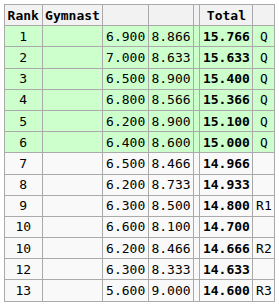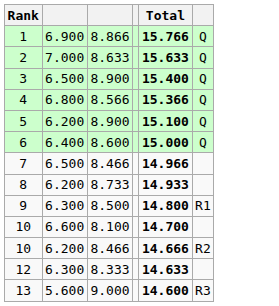- column: (72, 15)
